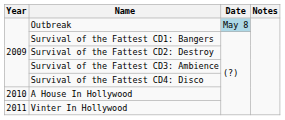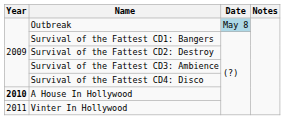(17, 94) normal -> (17, 94) bold
